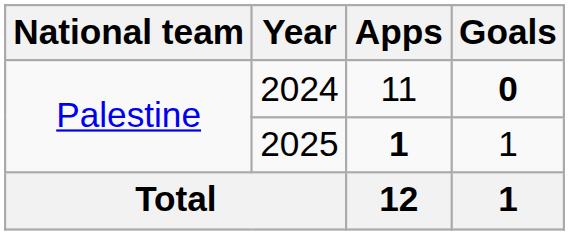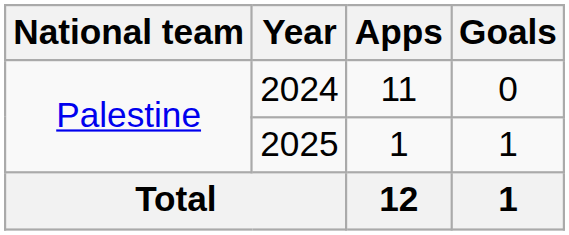(508, 88) bold -> (508, 88) normal
(399, 144) bold -> (399, 144) normal
